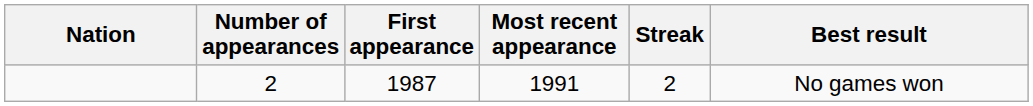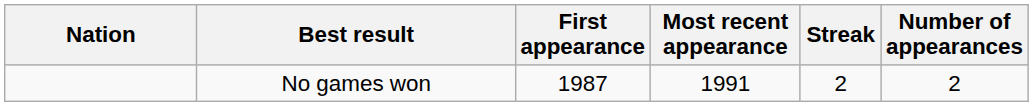columns swapped: (271, 34) <-> (869, 34)
